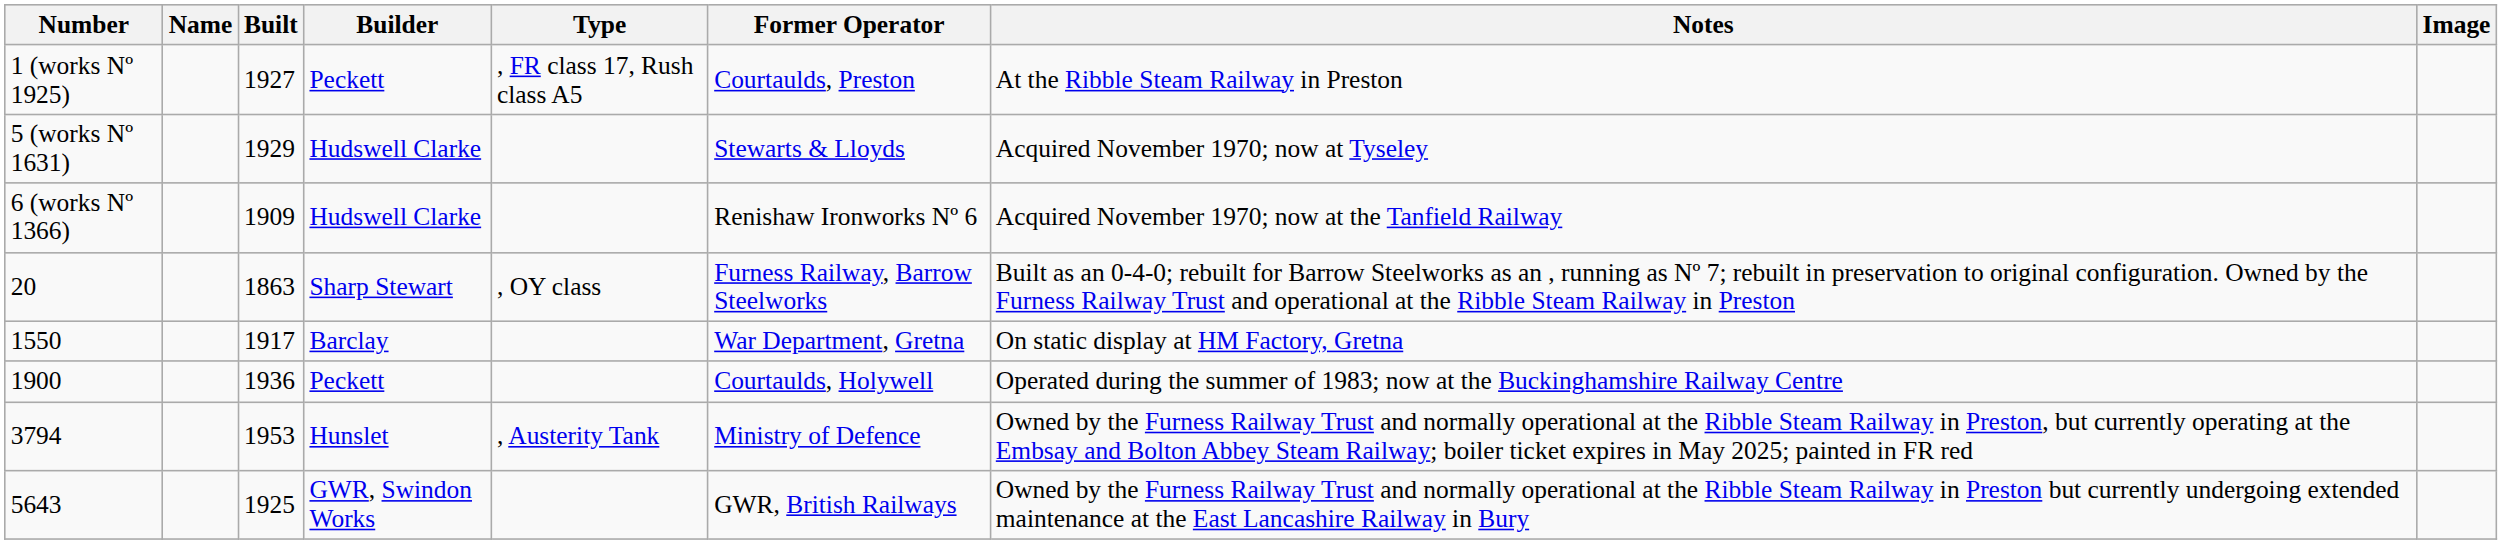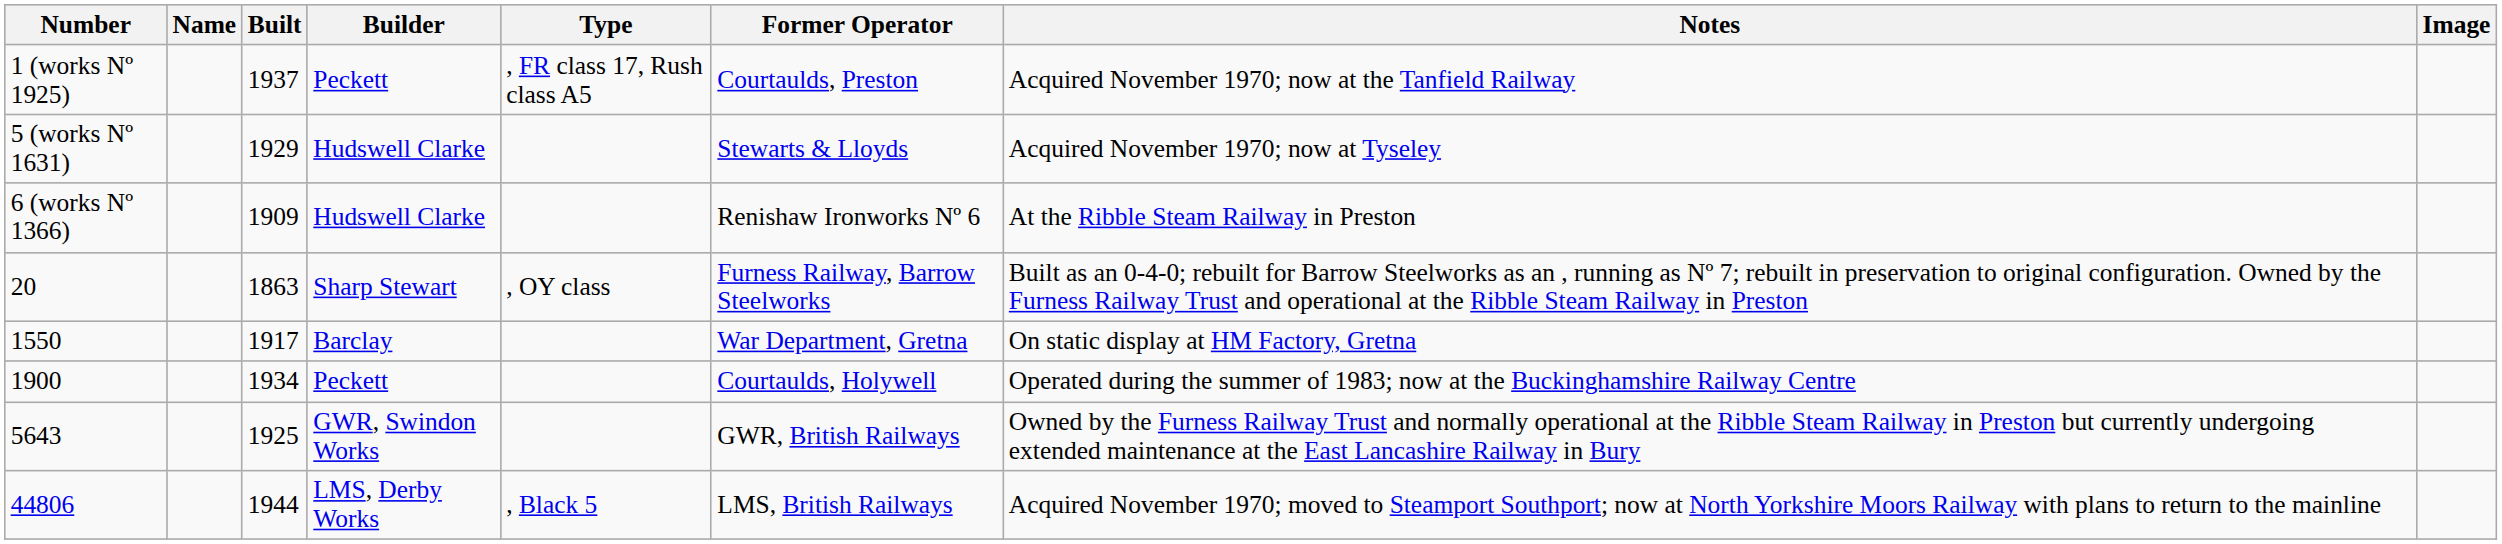(269, 79) 1927 -> (273, 79) 1937
(1199, 79) At the Ribble Steam Railway in Preston -> (1292, 79) Acquired November 1970; now at the Tanfield Railway
(1279, 217) Acquired November 1970; now at the Tanfield Railway -> (1212, 217) At the Ribble Steam Railway in Preston
(269, 381) 1936 -> (273, 381) 1934
- row: (36, 435)
+ row: (42, 504)
